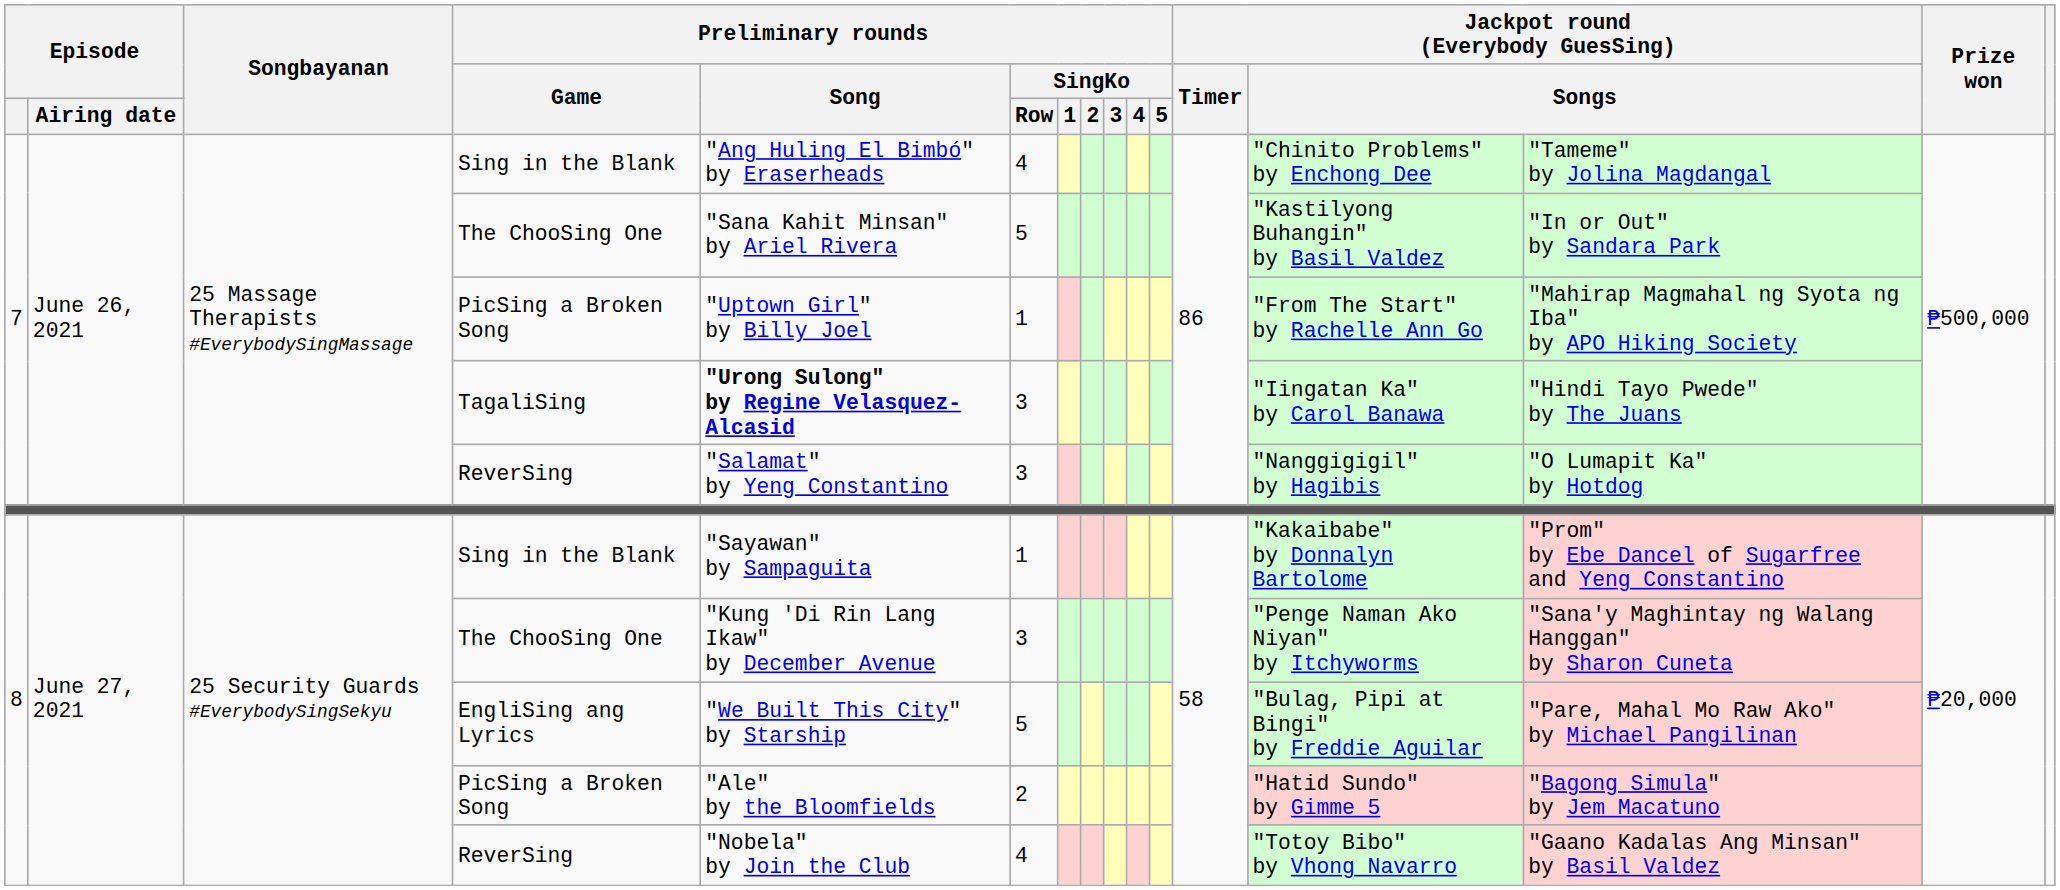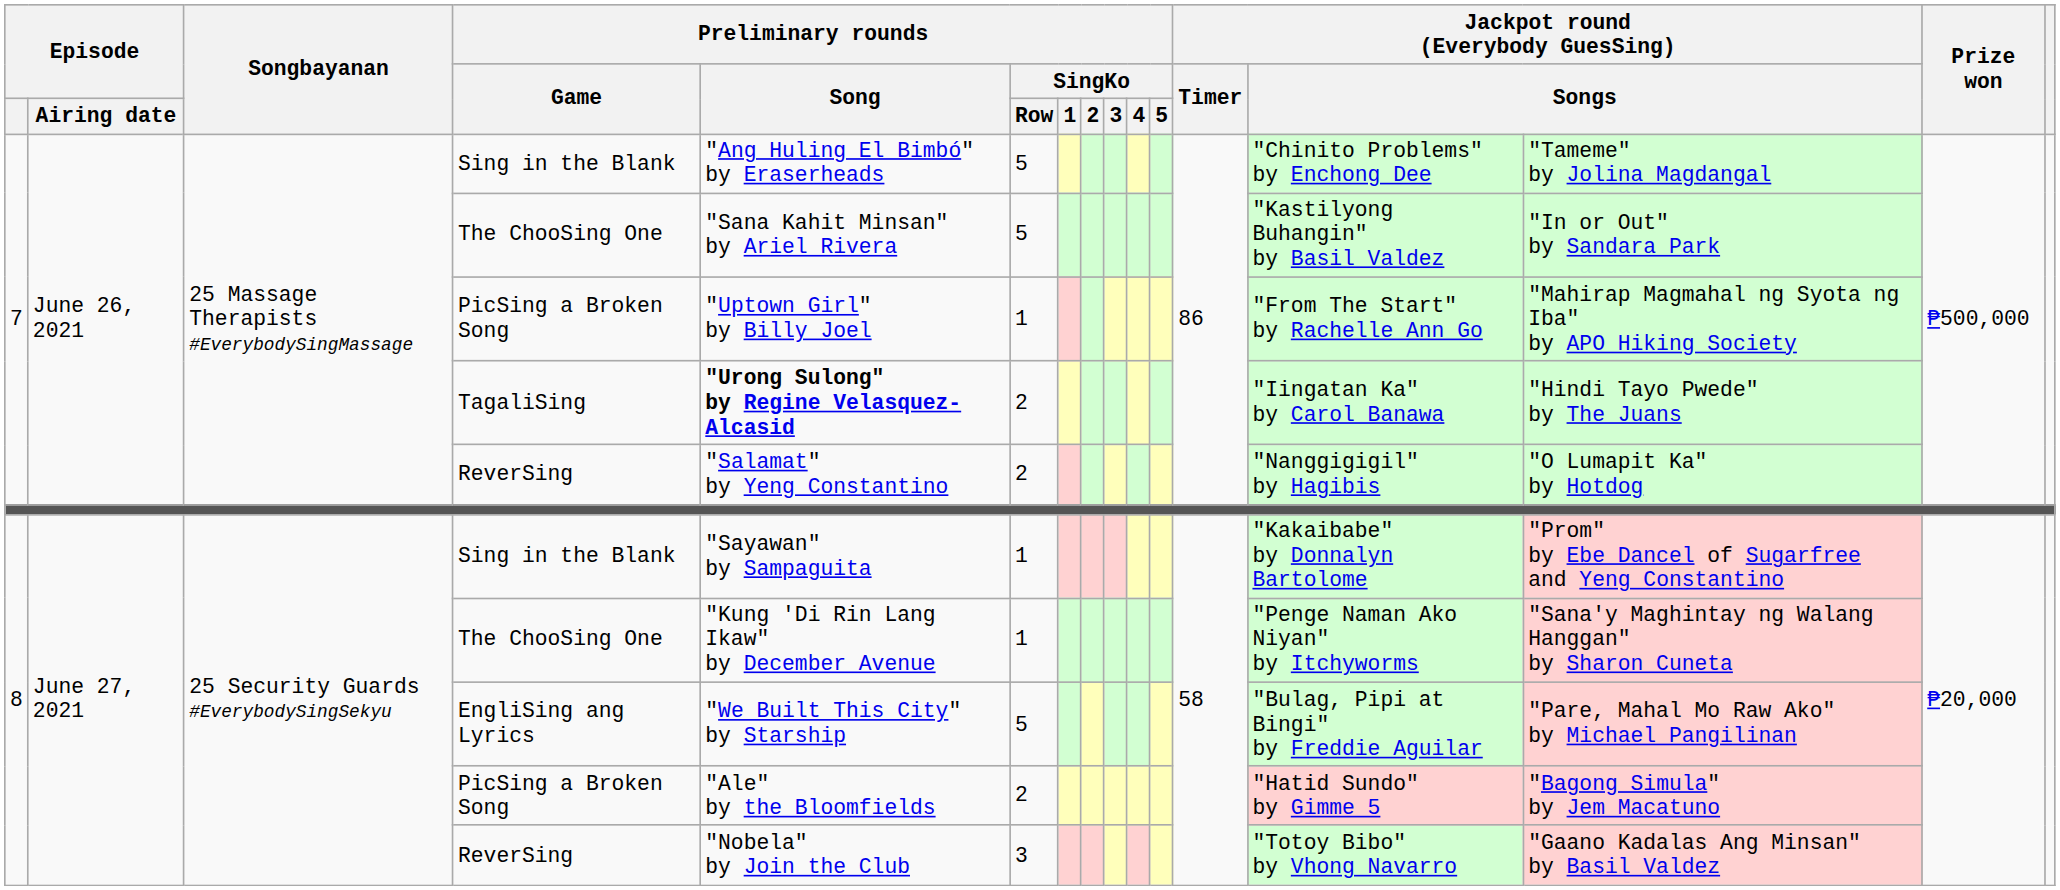(1021, 163) 4 -> (1021, 163) 5
(1021, 403) 3 -> (1021, 403) 2
(1021, 475) 3 -> (1021, 475) 2
(1021, 640) 3 -> (1021, 640) 1
(1021, 855) 4 -> (1021, 855) 3
